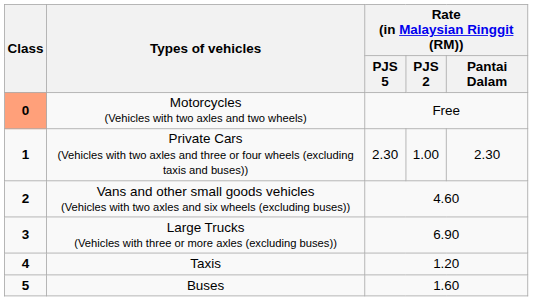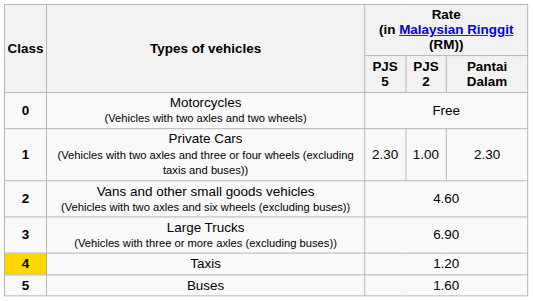(25, 110) lightsalmon background -> (25, 110) no background
(25, 264) no background -> (25, 264) gold background
